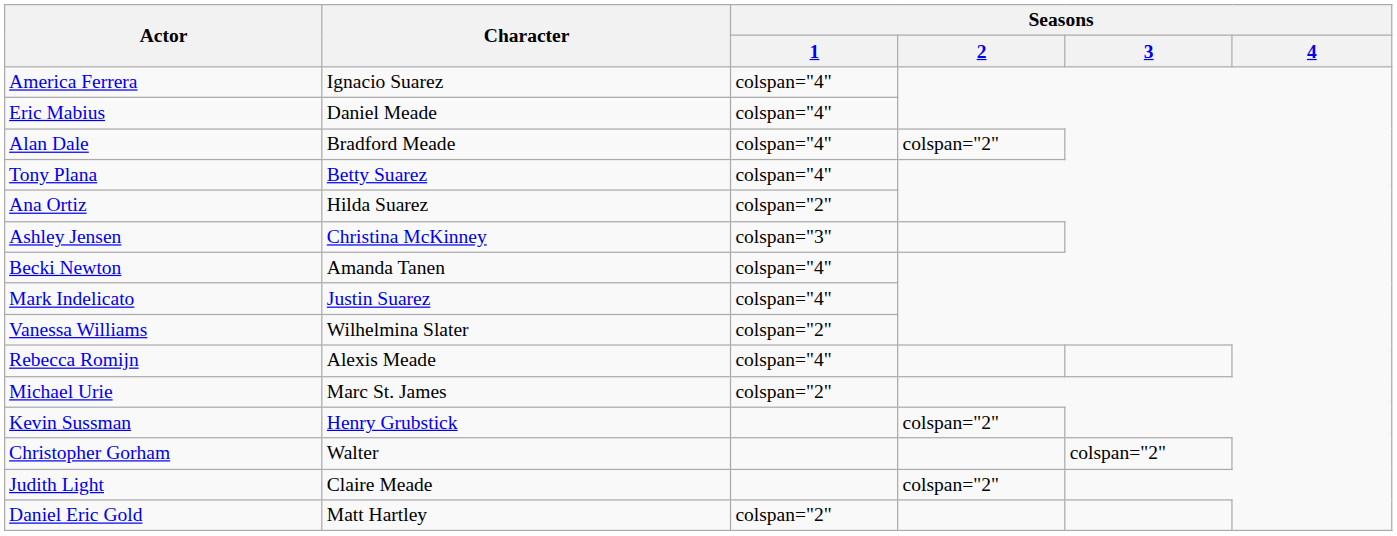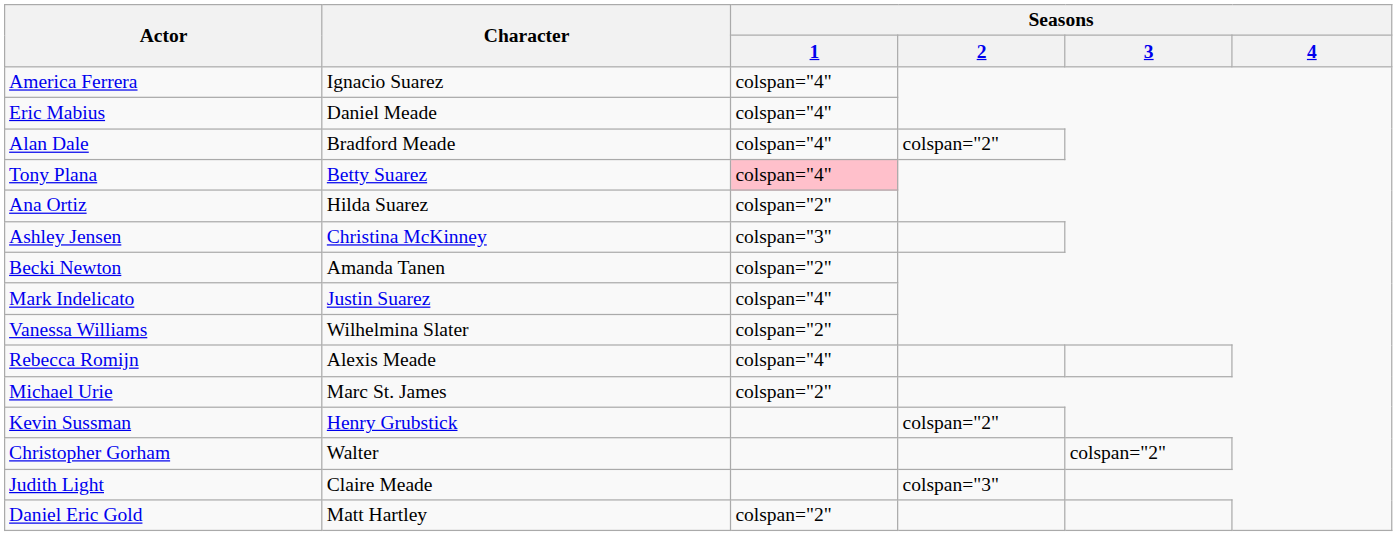(784, 174) no background -> (784, 174) pink background
(784, 267) colspan="4" -> (784, 267) colspan="2"
(951, 484) colspan="2" -> (951, 484) colspan="3"
